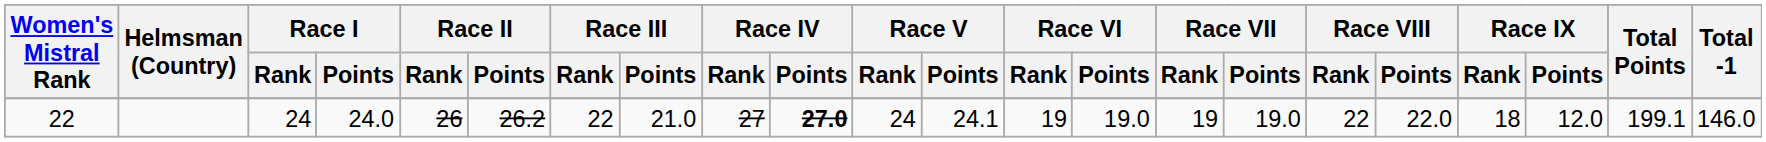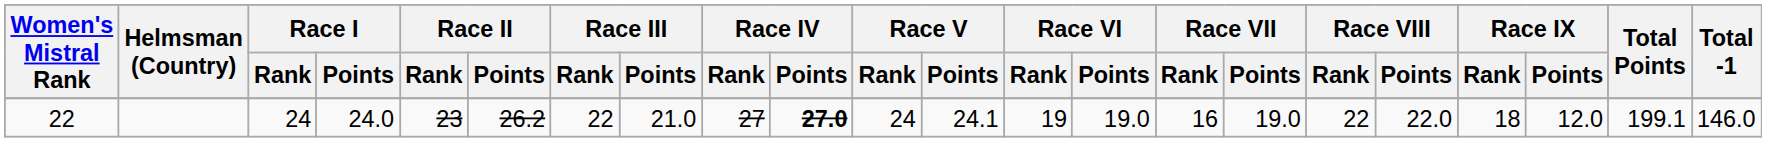(449, 118) 26 -> (449, 118) 23
(1205, 118) 19 -> (1205, 118) 16
